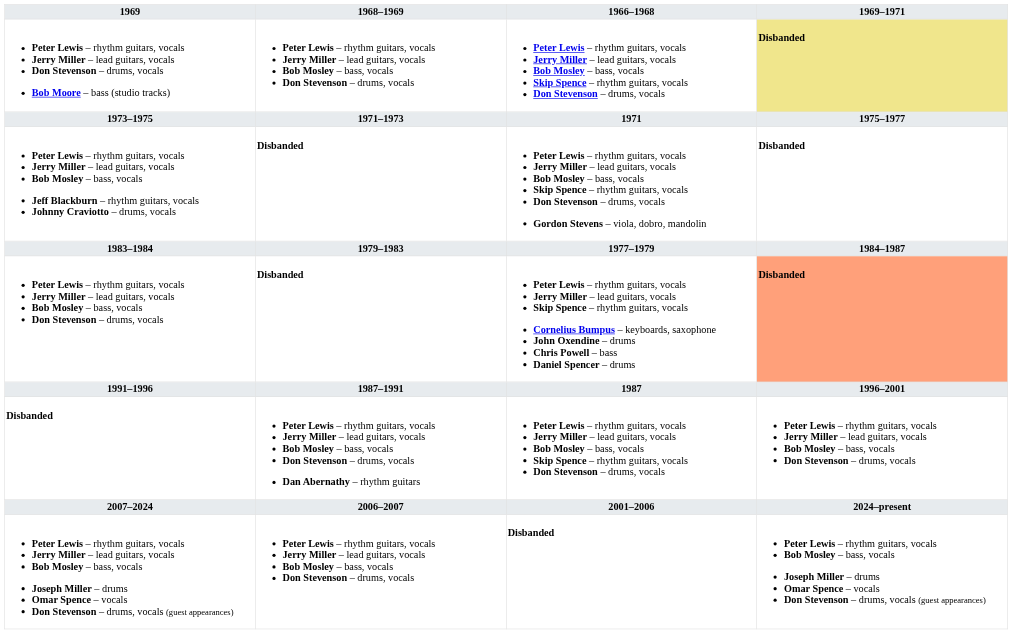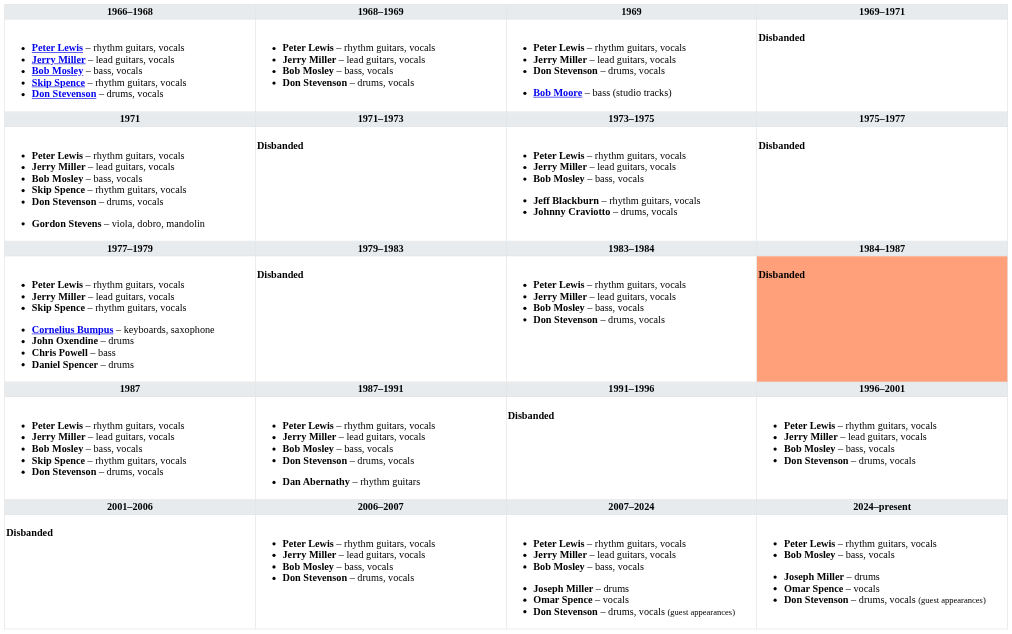columns swapped: (631, 11) <-> (130, 11)
(782, 38) khaki background -> (782, 38) no background
